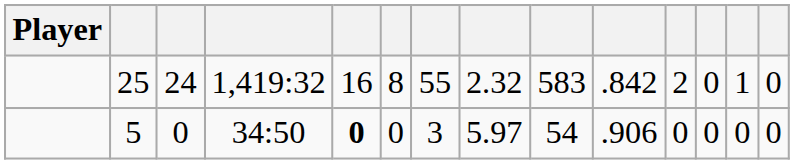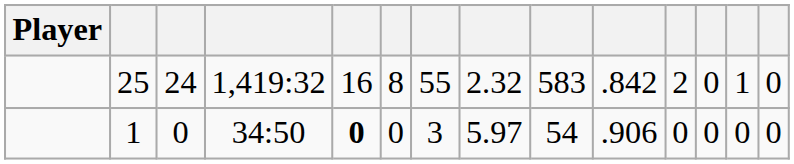(133, 132) 5 -> (133, 132) 1
